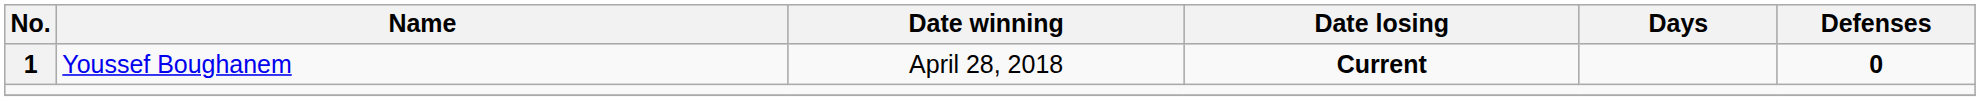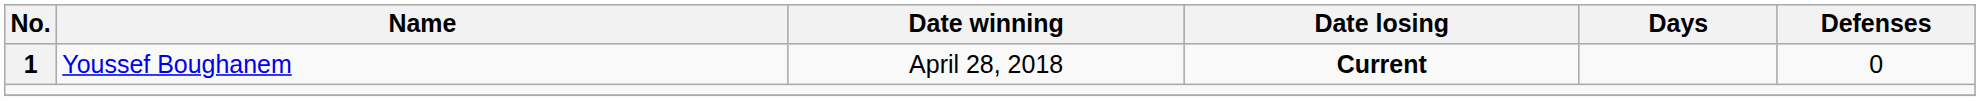(1876, 63) bold -> (1876, 63) normal
